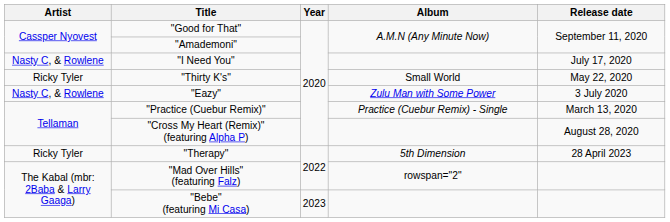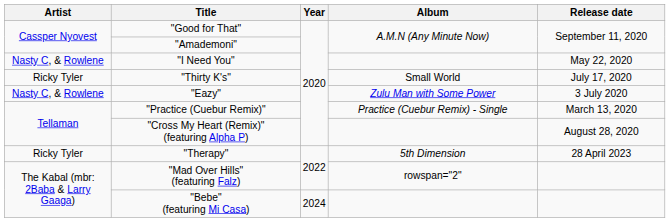(601, 61) July 17, 2020 -> (601, 61) May 22, 2020
(601, 77) May 22, 2020 -> (601, 77) July 17, 2020
(314, 203) 2023 -> (314, 203) 2024
